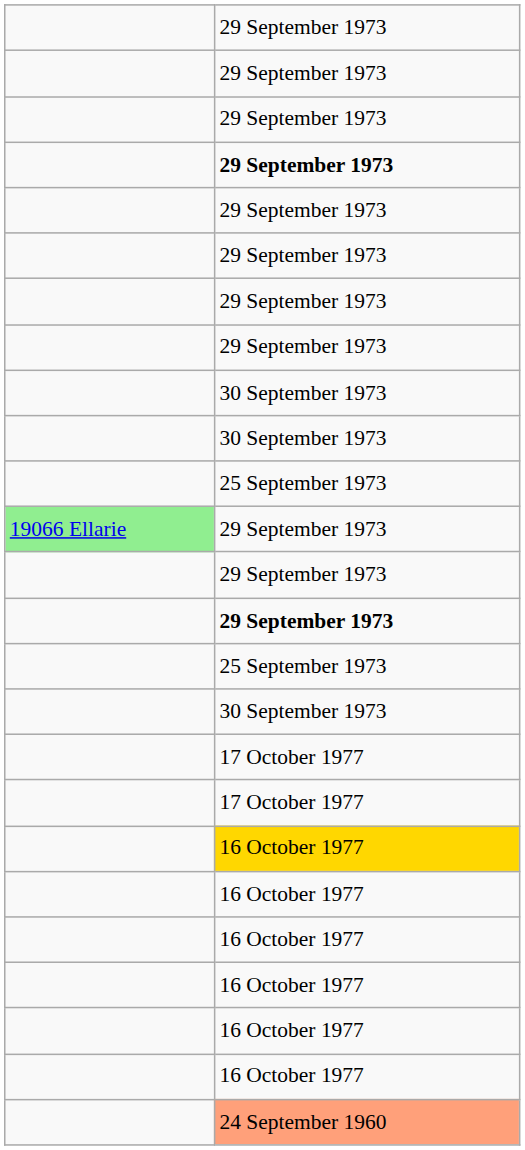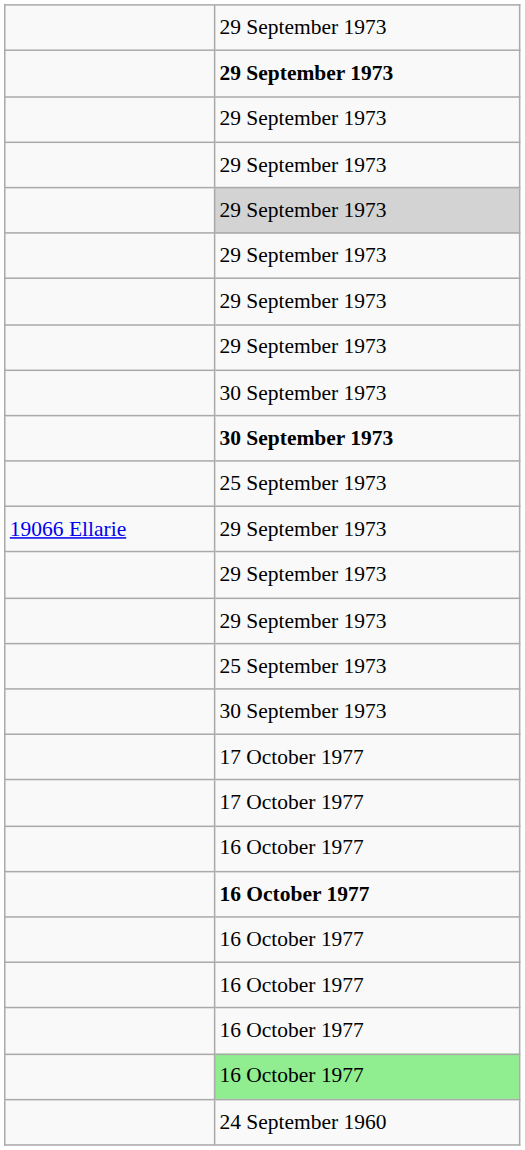(303, 72) normal -> (306, 72) bold
(306, 164) bold -> (303, 164) normal
(303, 209) no background -> (303, 209) lightgrey background
(303, 437) normal -> (306, 437) bold
(68, 528) lightgreen background -> (68, 528) no background
(306, 619) bold -> (303, 619) normal
(292, 847) gold background -> (292, 847) no background
(292, 893) normal -> (294, 893) bold
(292, 1075) no background -> (292, 1075) lightgreen background
(303, 1121) lightsalmon background -> (303, 1121) no background
